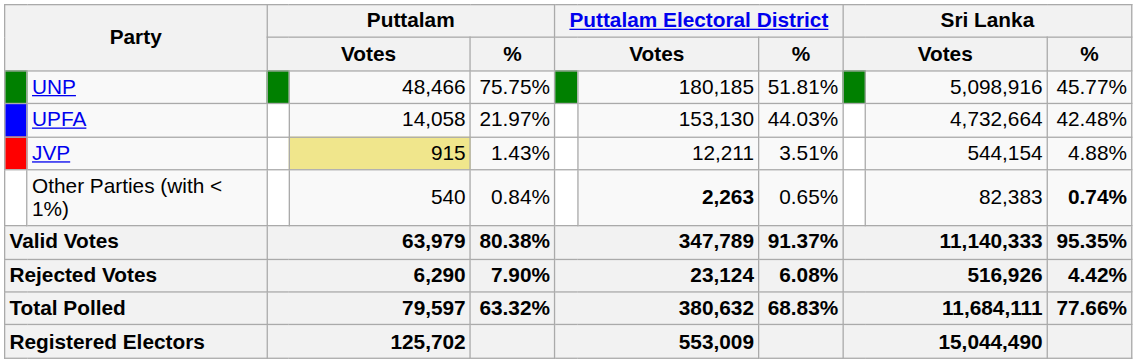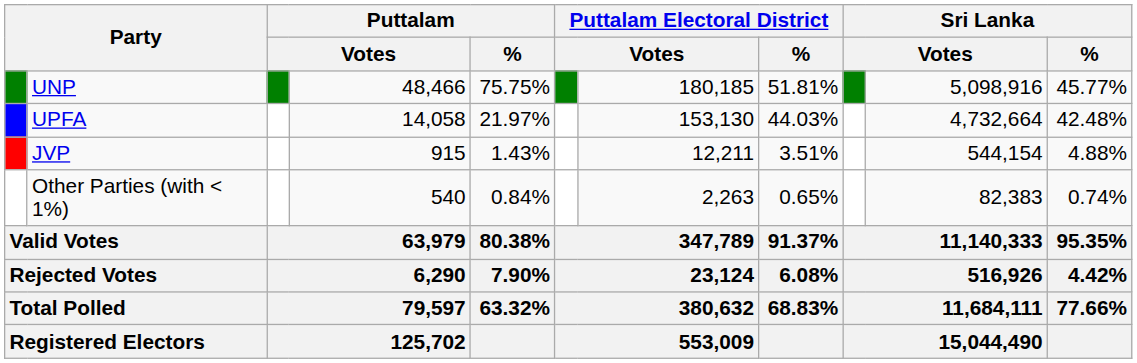(448, 152) khaki background -> (448, 152) no background
(728, 197) bold -> (728, 197) normal
(1097, 197) bold -> (1097, 197) normal
